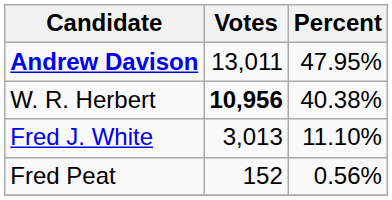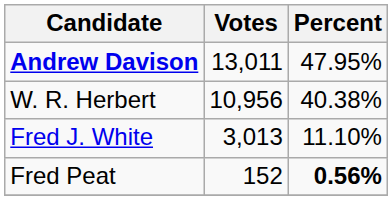(246, 99) bold -> (246, 99) normal
(348, 175) normal -> (348, 175) bold
